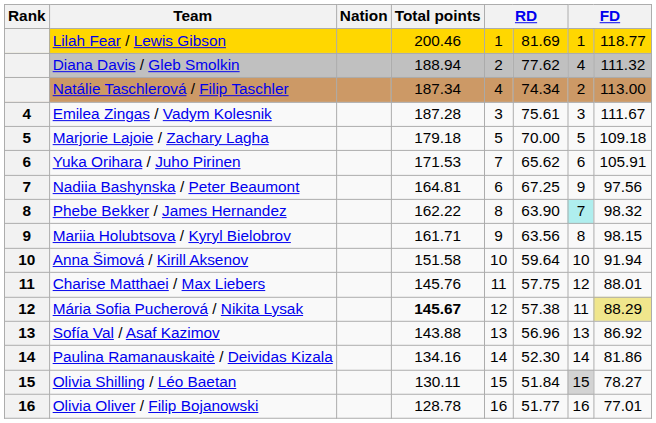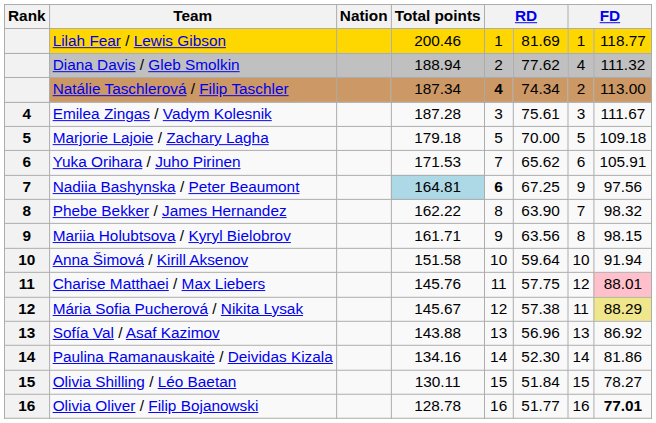(499, 89) normal -> (499, 89) bold
(438, 187) no background -> (438, 187) lightblue background
(499, 187) normal -> (499, 187) bold
(581, 211) paleturquoise background -> (581, 211) no background
(623, 284) no background -> (623, 284) pink background
(438, 308) bold -> (438, 308) normal
(581, 382) lightgrey background -> (581, 382) no background
(623, 406) normal -> (623, 406) bold
